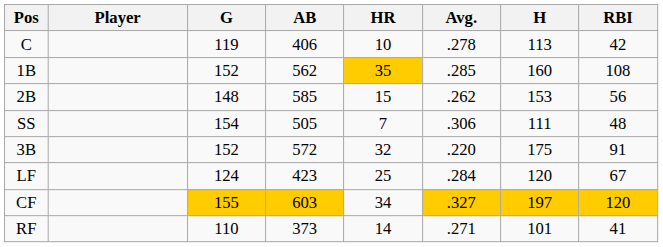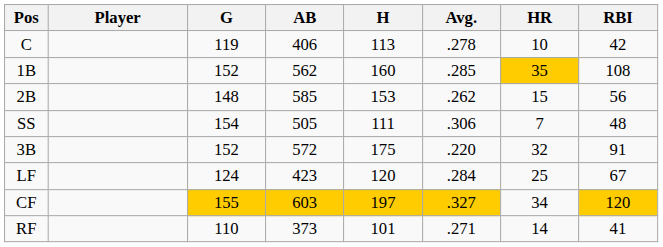columns swapped: (540, 17) <-> (383, 17)
